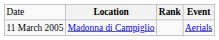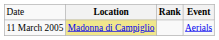(111, 28) no background -> (111, 28) khaki background
